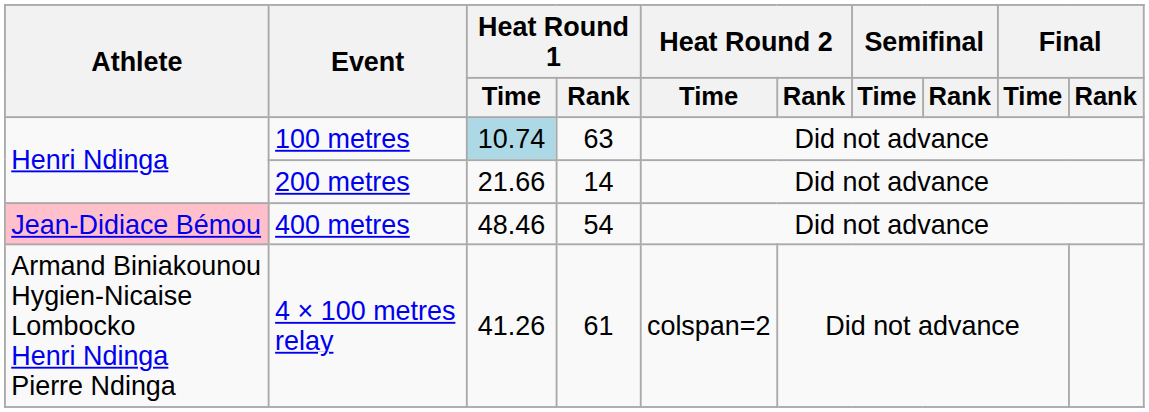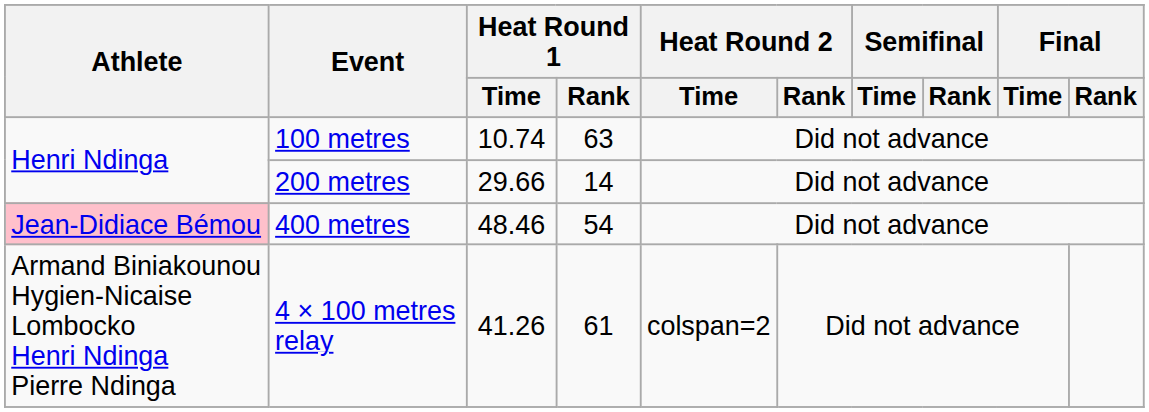(511, 139) lightblue background -> (511, 139) no background
(511, 182) 21.66 -> (511, 182) 29.66
